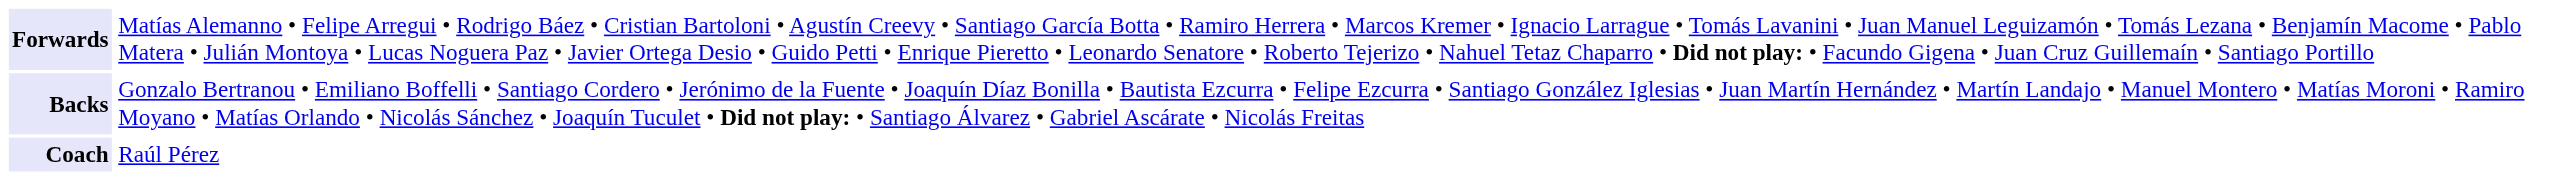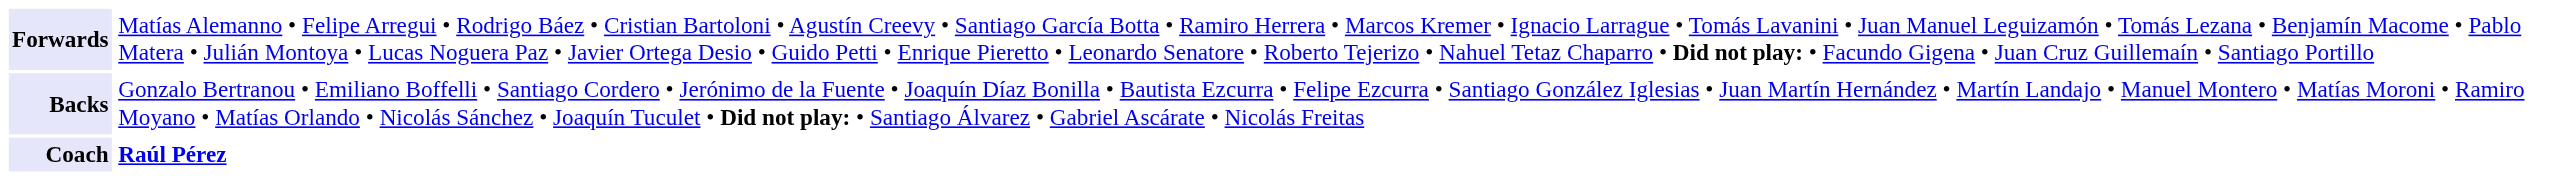(169, 154) normal -> (172, 154) bold
